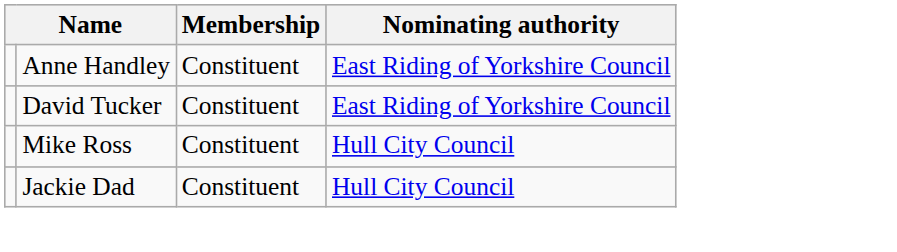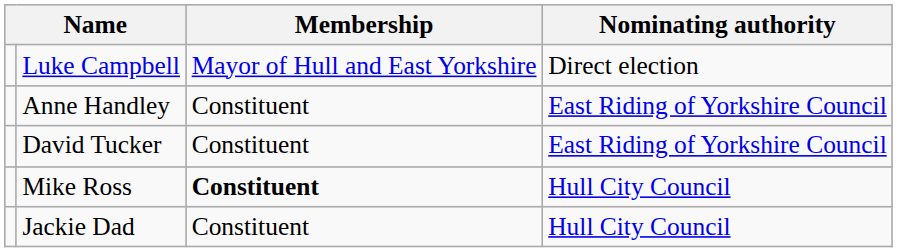+ row: (101, 65)
(240, 145) normal -> (255, 186) bold
